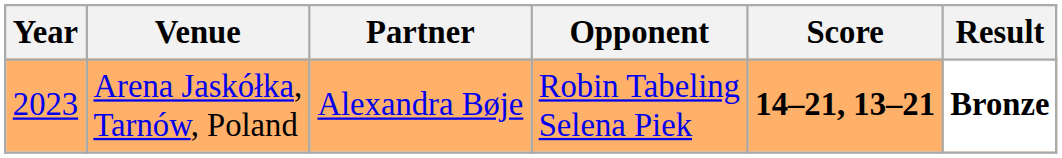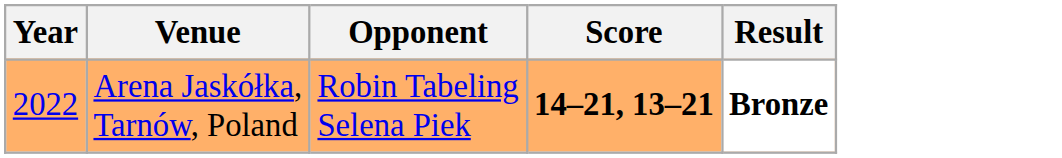- column: (420, 31)
(45, 105) 2023 -> (45, 105) 2022
